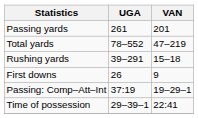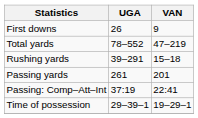rows swapped: (32, 74) <-> (37, 28)
(172, 90) 19–29–1 -> (166, 90) 22:41
(166, 105) 22:41 -> (172, 105) 19–29–1
